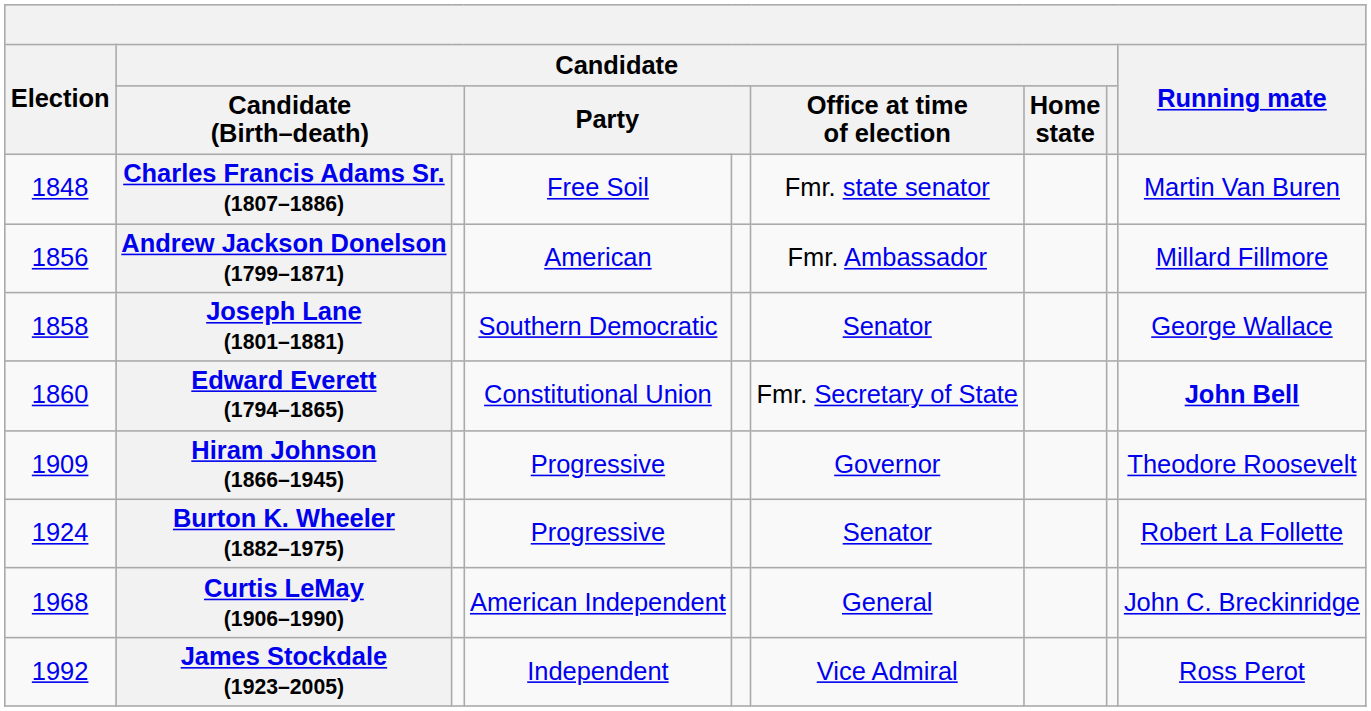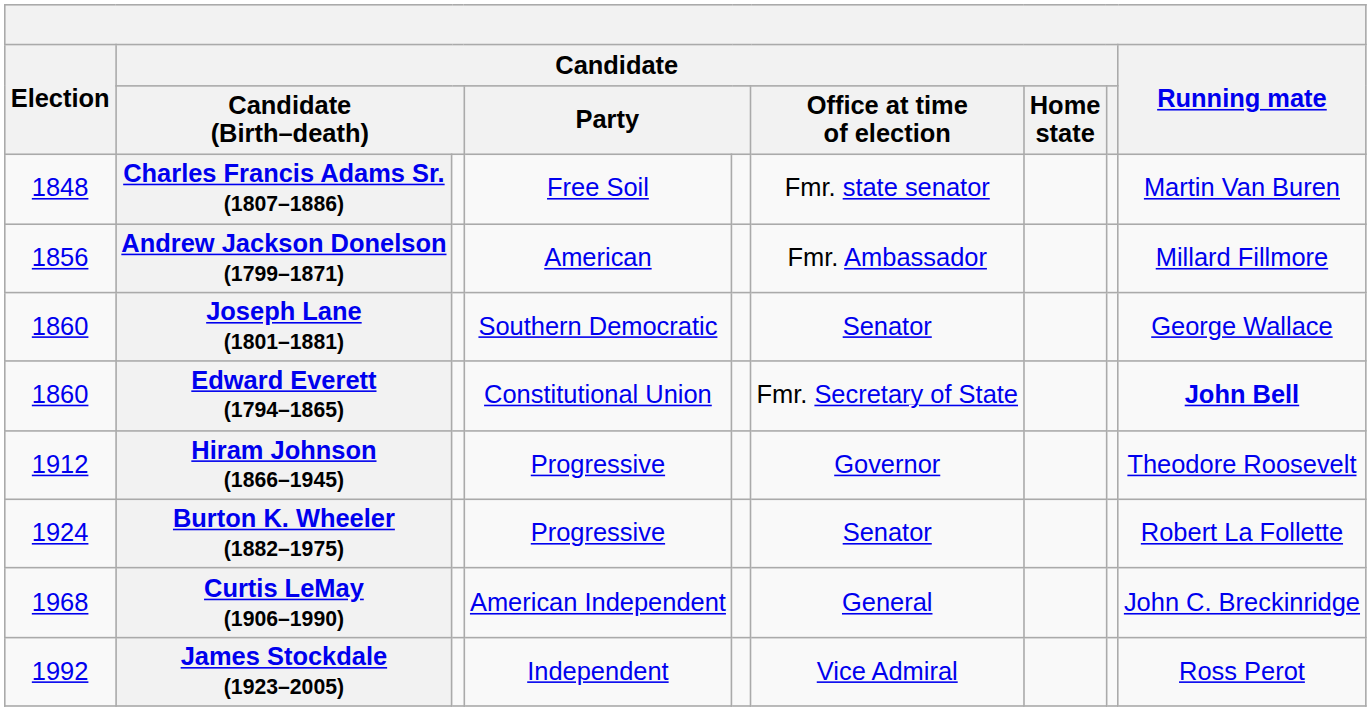(60, 326) 1858 -> (60, 326) 1860
(60, 464) 1909 -> (60, 464) 1912
